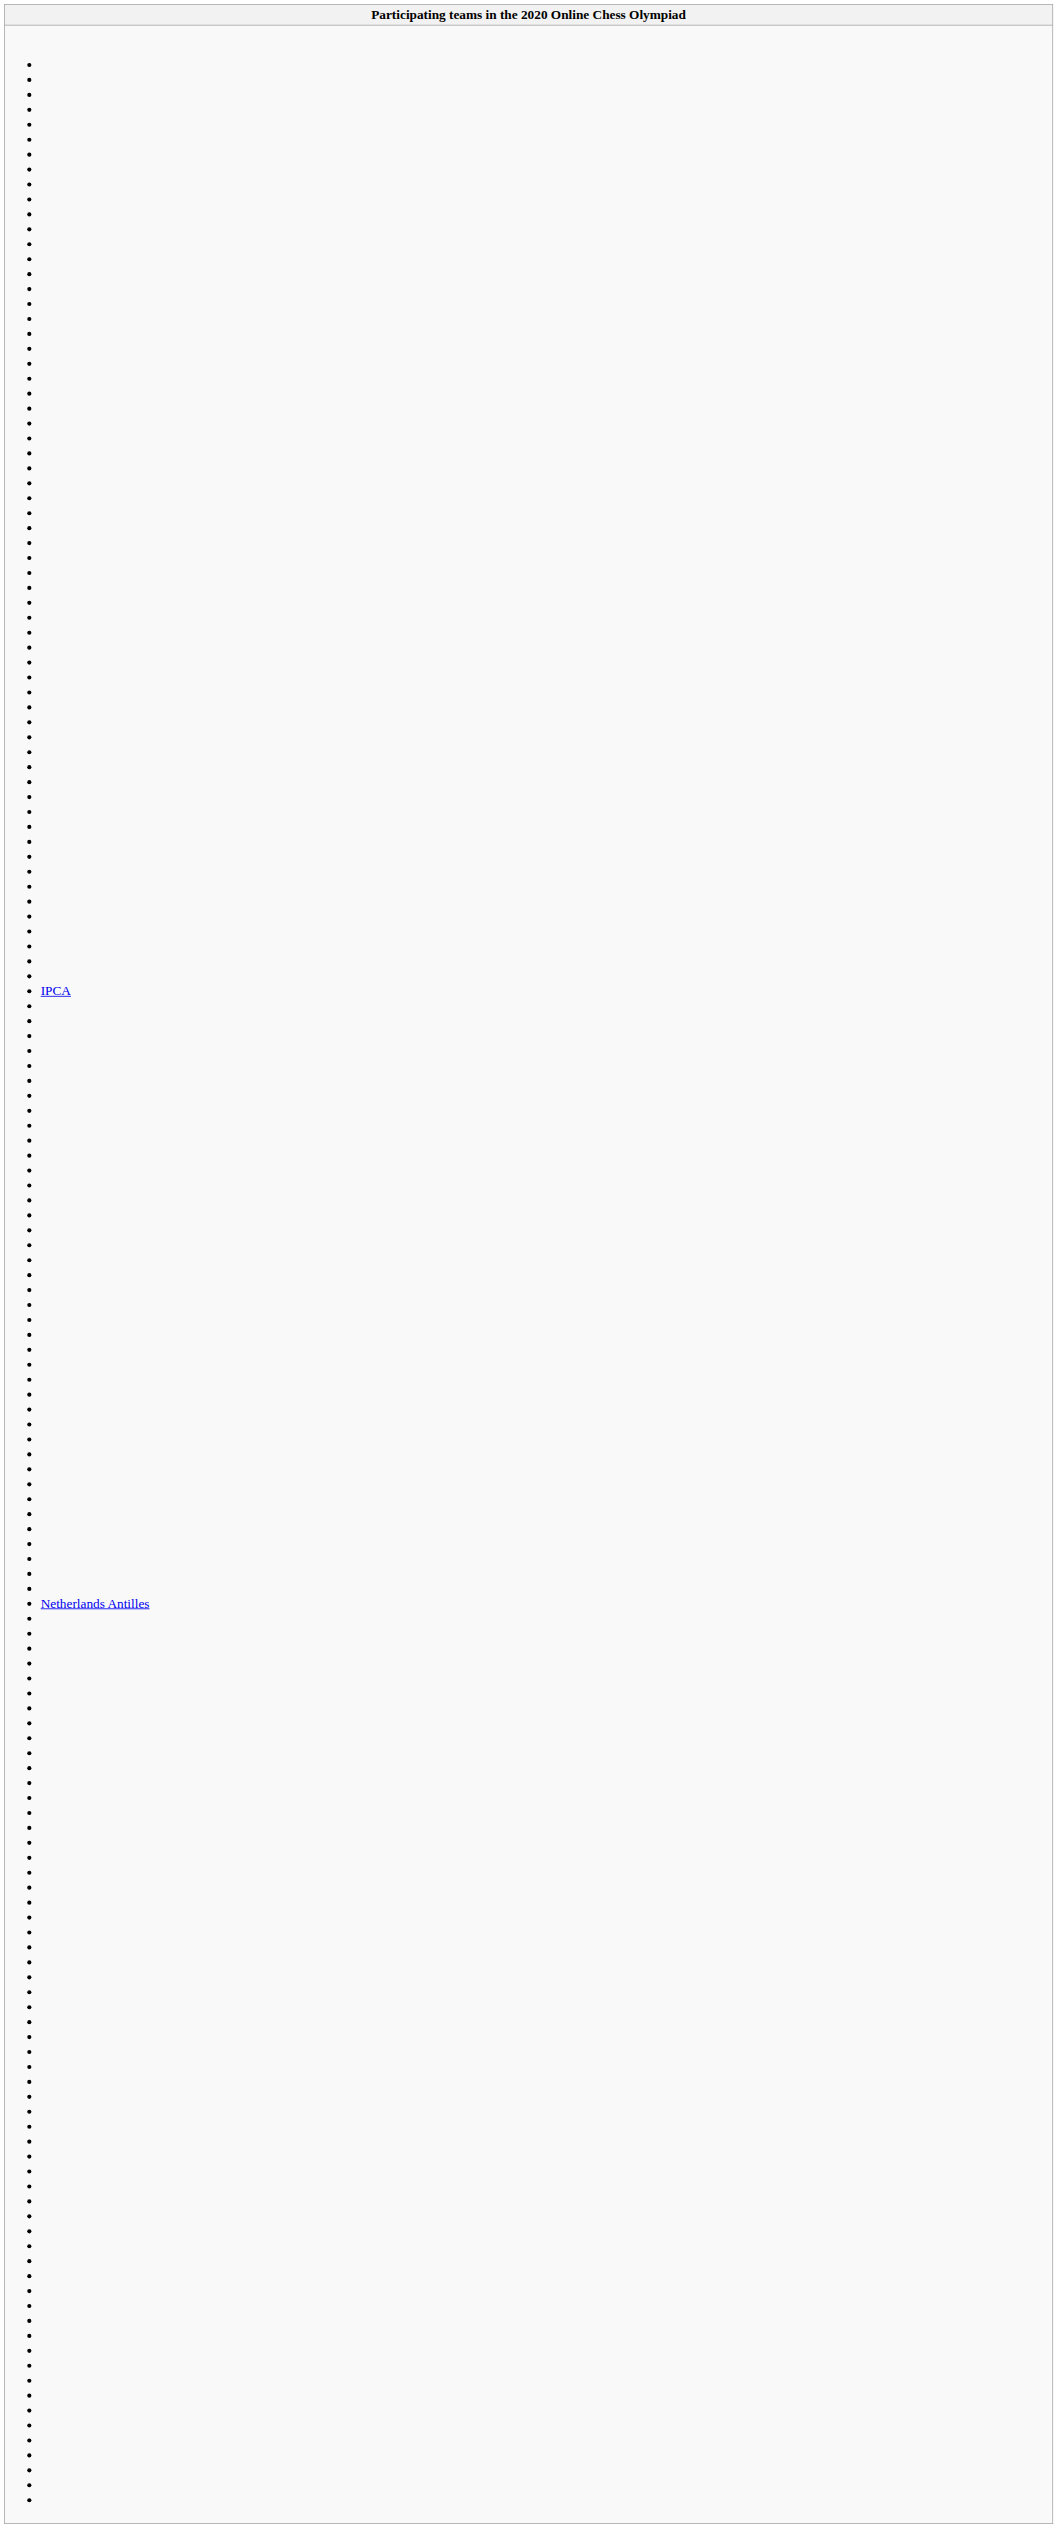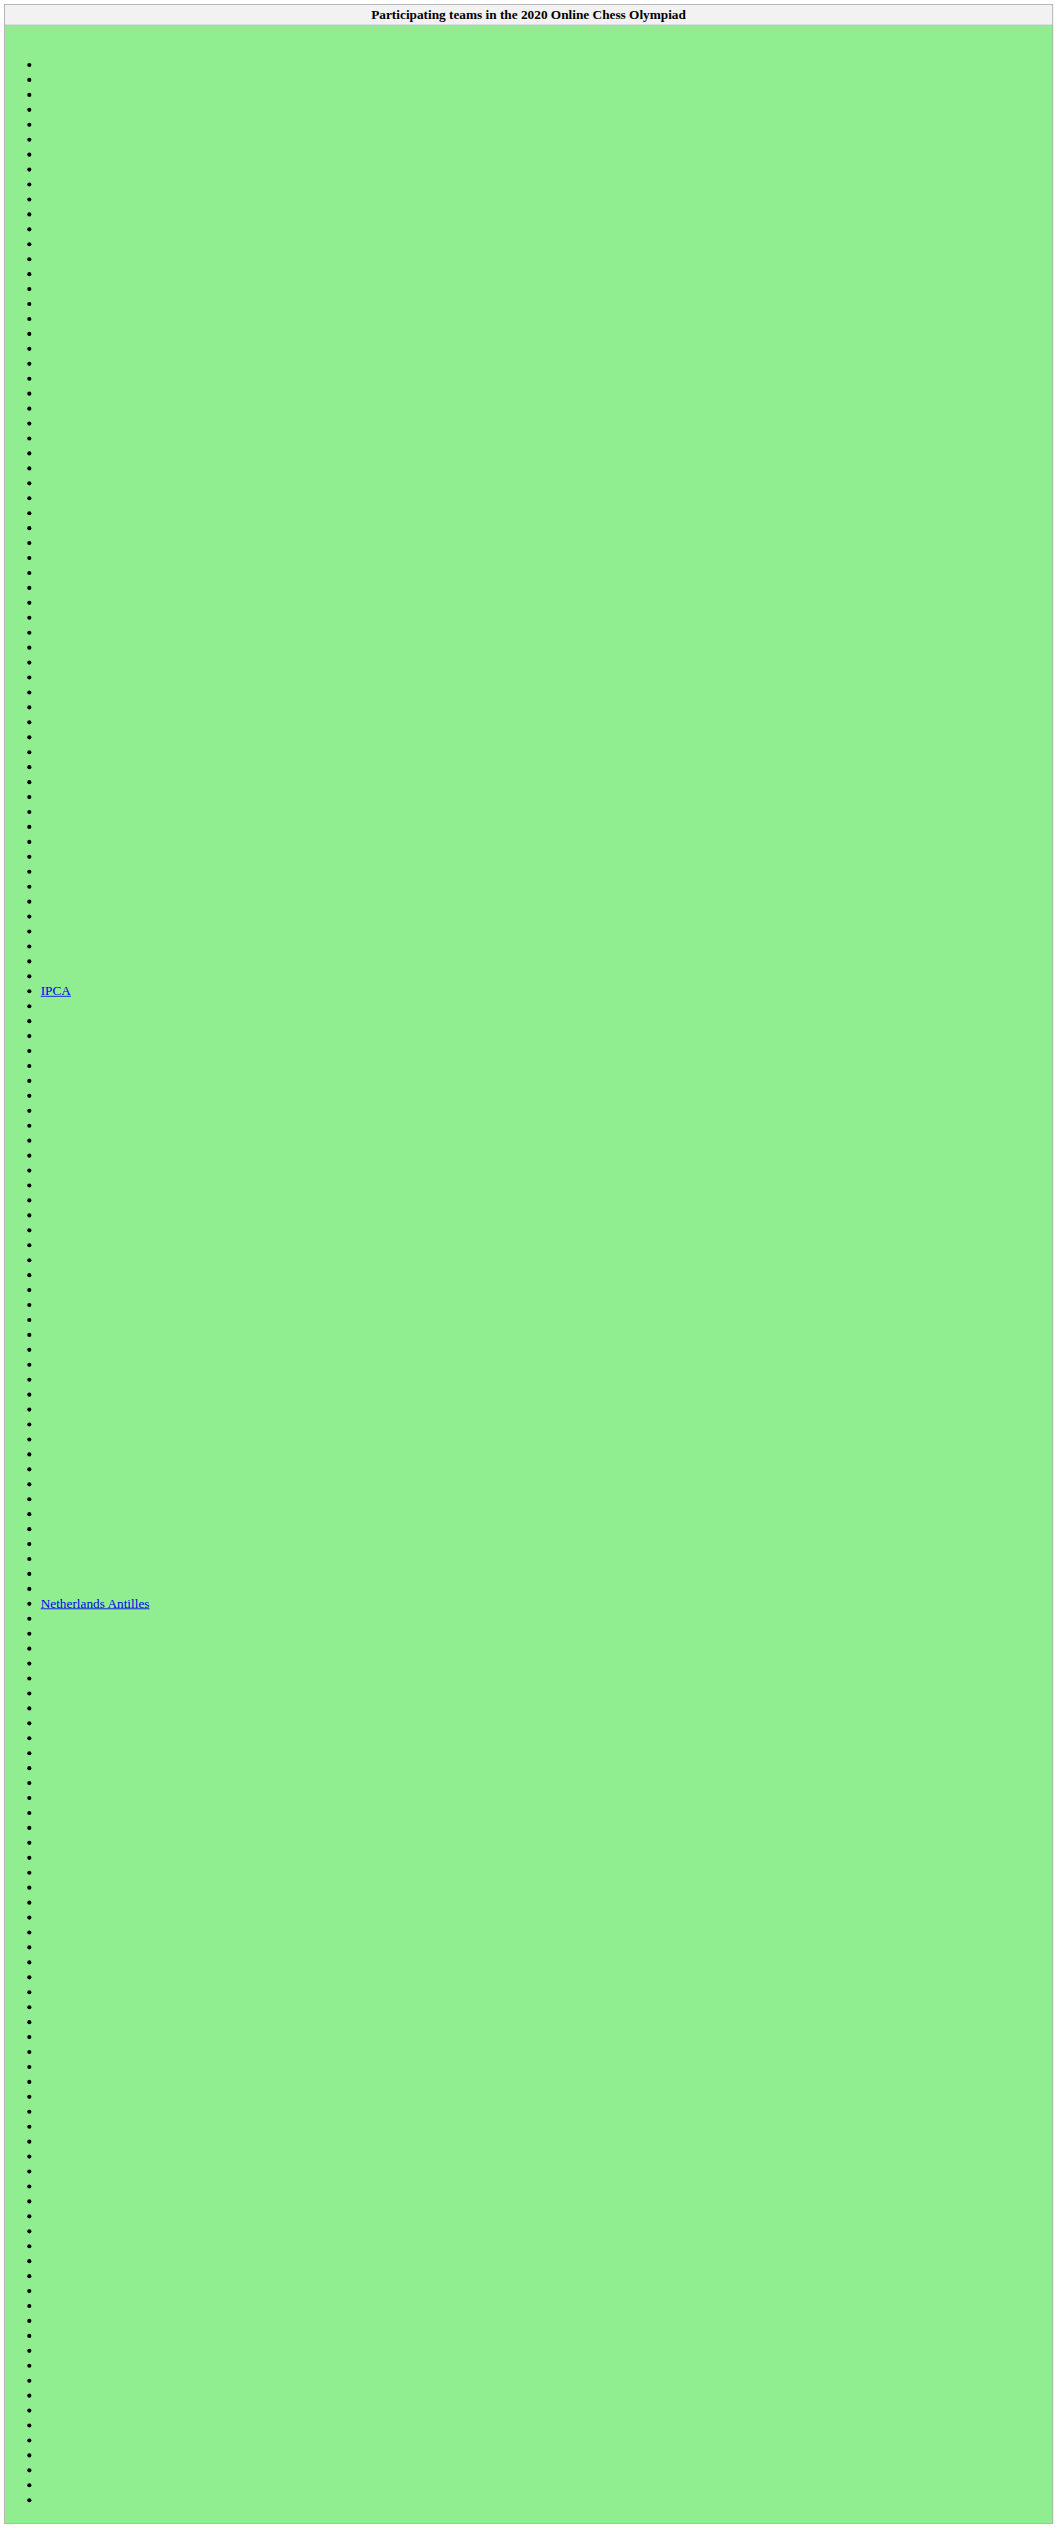(529, 1282) no background -> (529, 1282) lightgreen background
